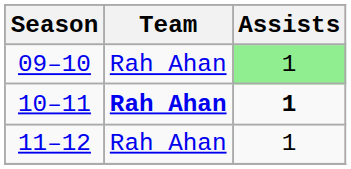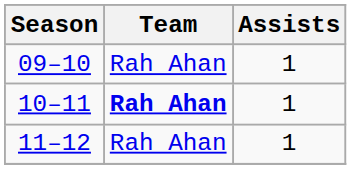(289, 64) lightgreen background -> (289, 64) no background
(289, 104) bold -> (289, 104) normal
